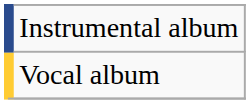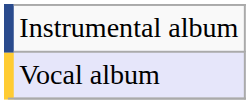(90, 74) no background -> (90, 74) lavender background
